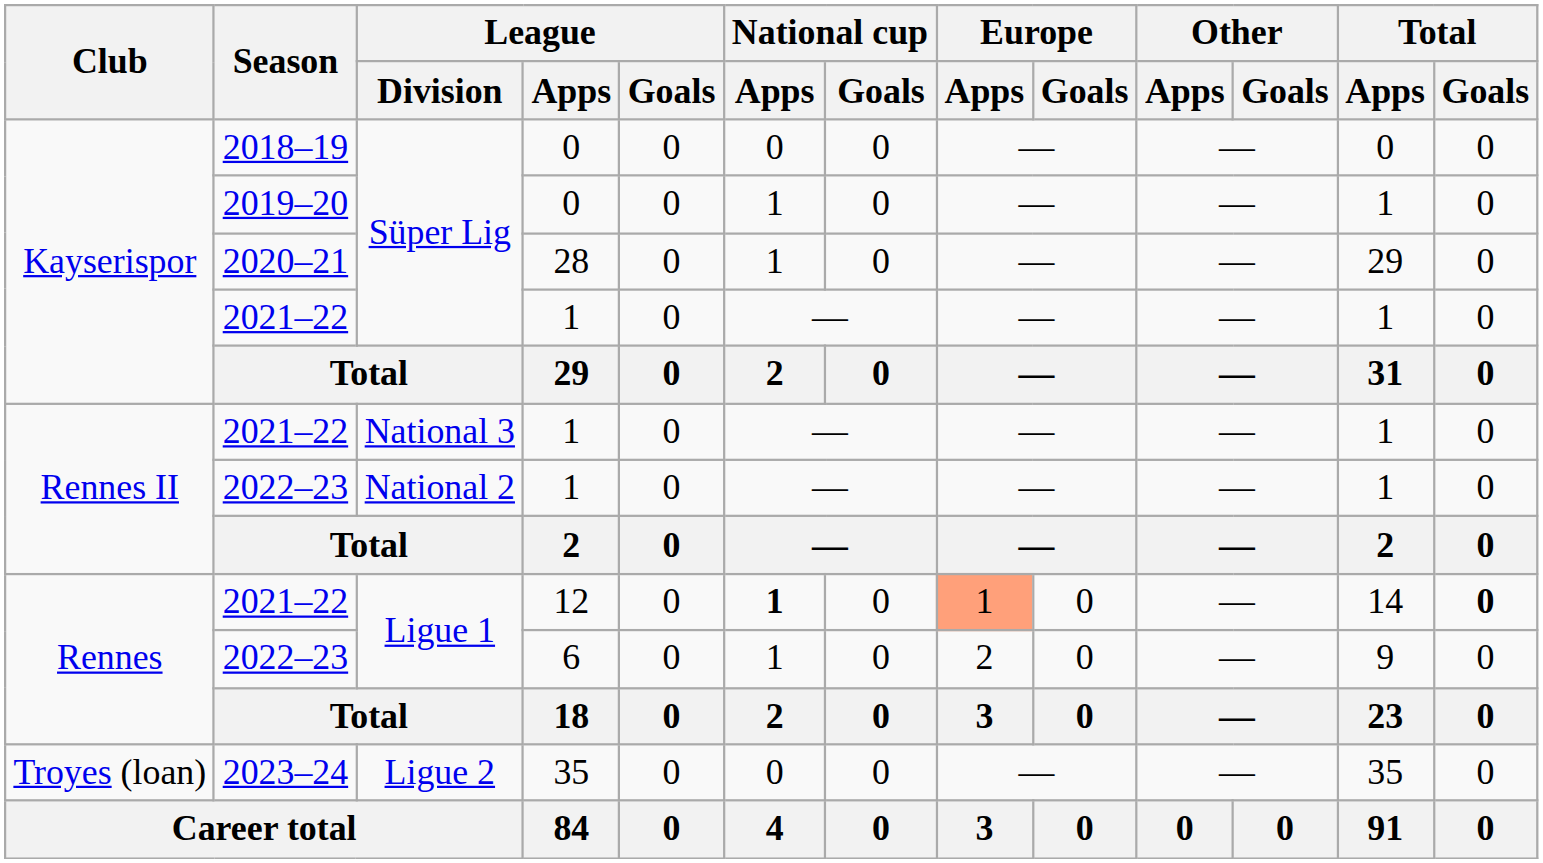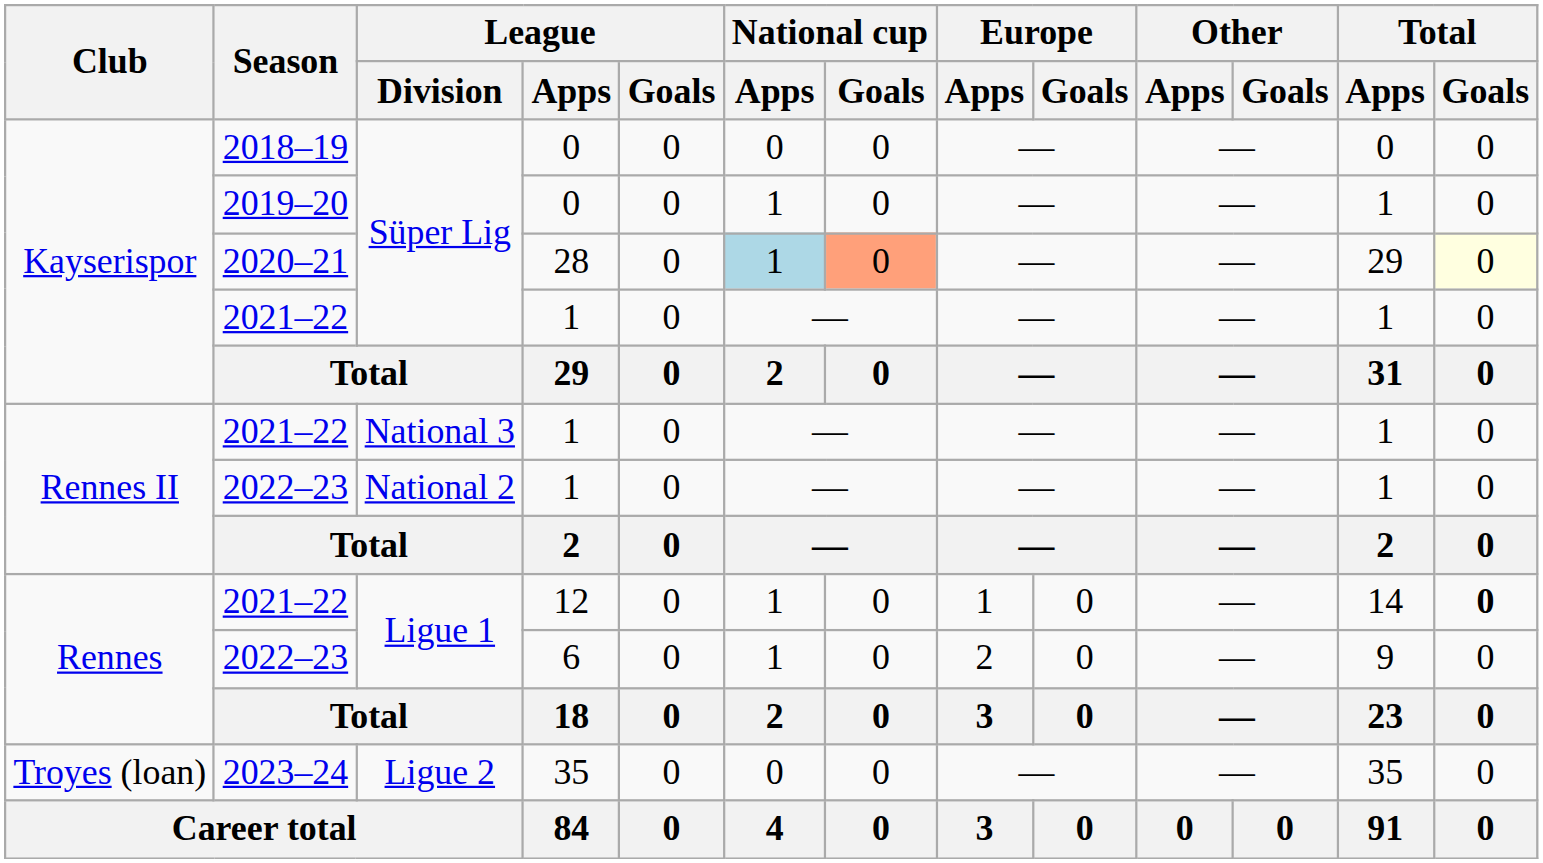(775, 260) no background -> (775, 260) lightblue background
(881, 260) no background -> (881, 260) lightsalmon background
(1485, 260) no background -> (1485, 260) lightyellow background
(775, 601) bold -> (775, 601) normal
(984, 601) lightsalmon background -> (984, 601) no background
